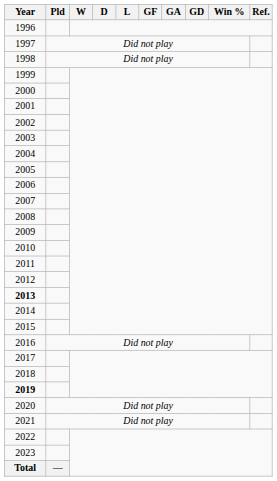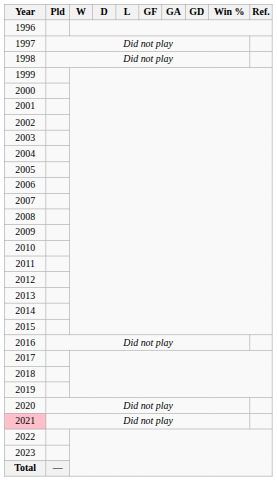(25, 295) bold -> (25, 295) normal
(25, 389) bold -> (25, 389) normal
(25, 421) no background -> (25, 421) pink background
